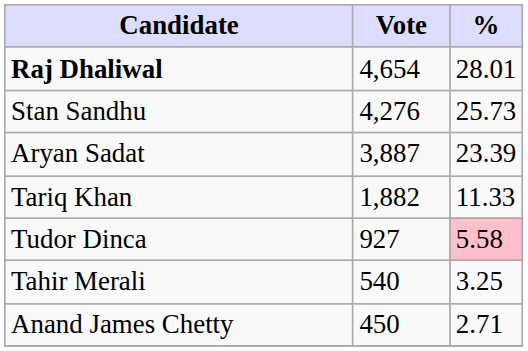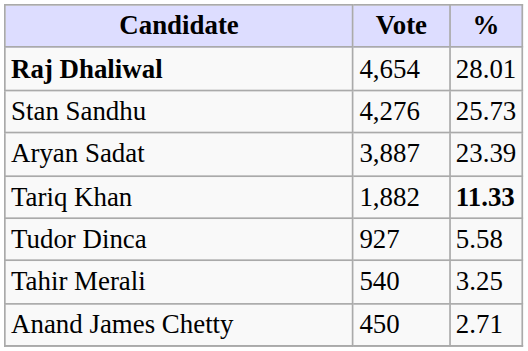(486, 196) normal -> (485, 196) bold
(479, 238) pink background -> (479, 238) no background
